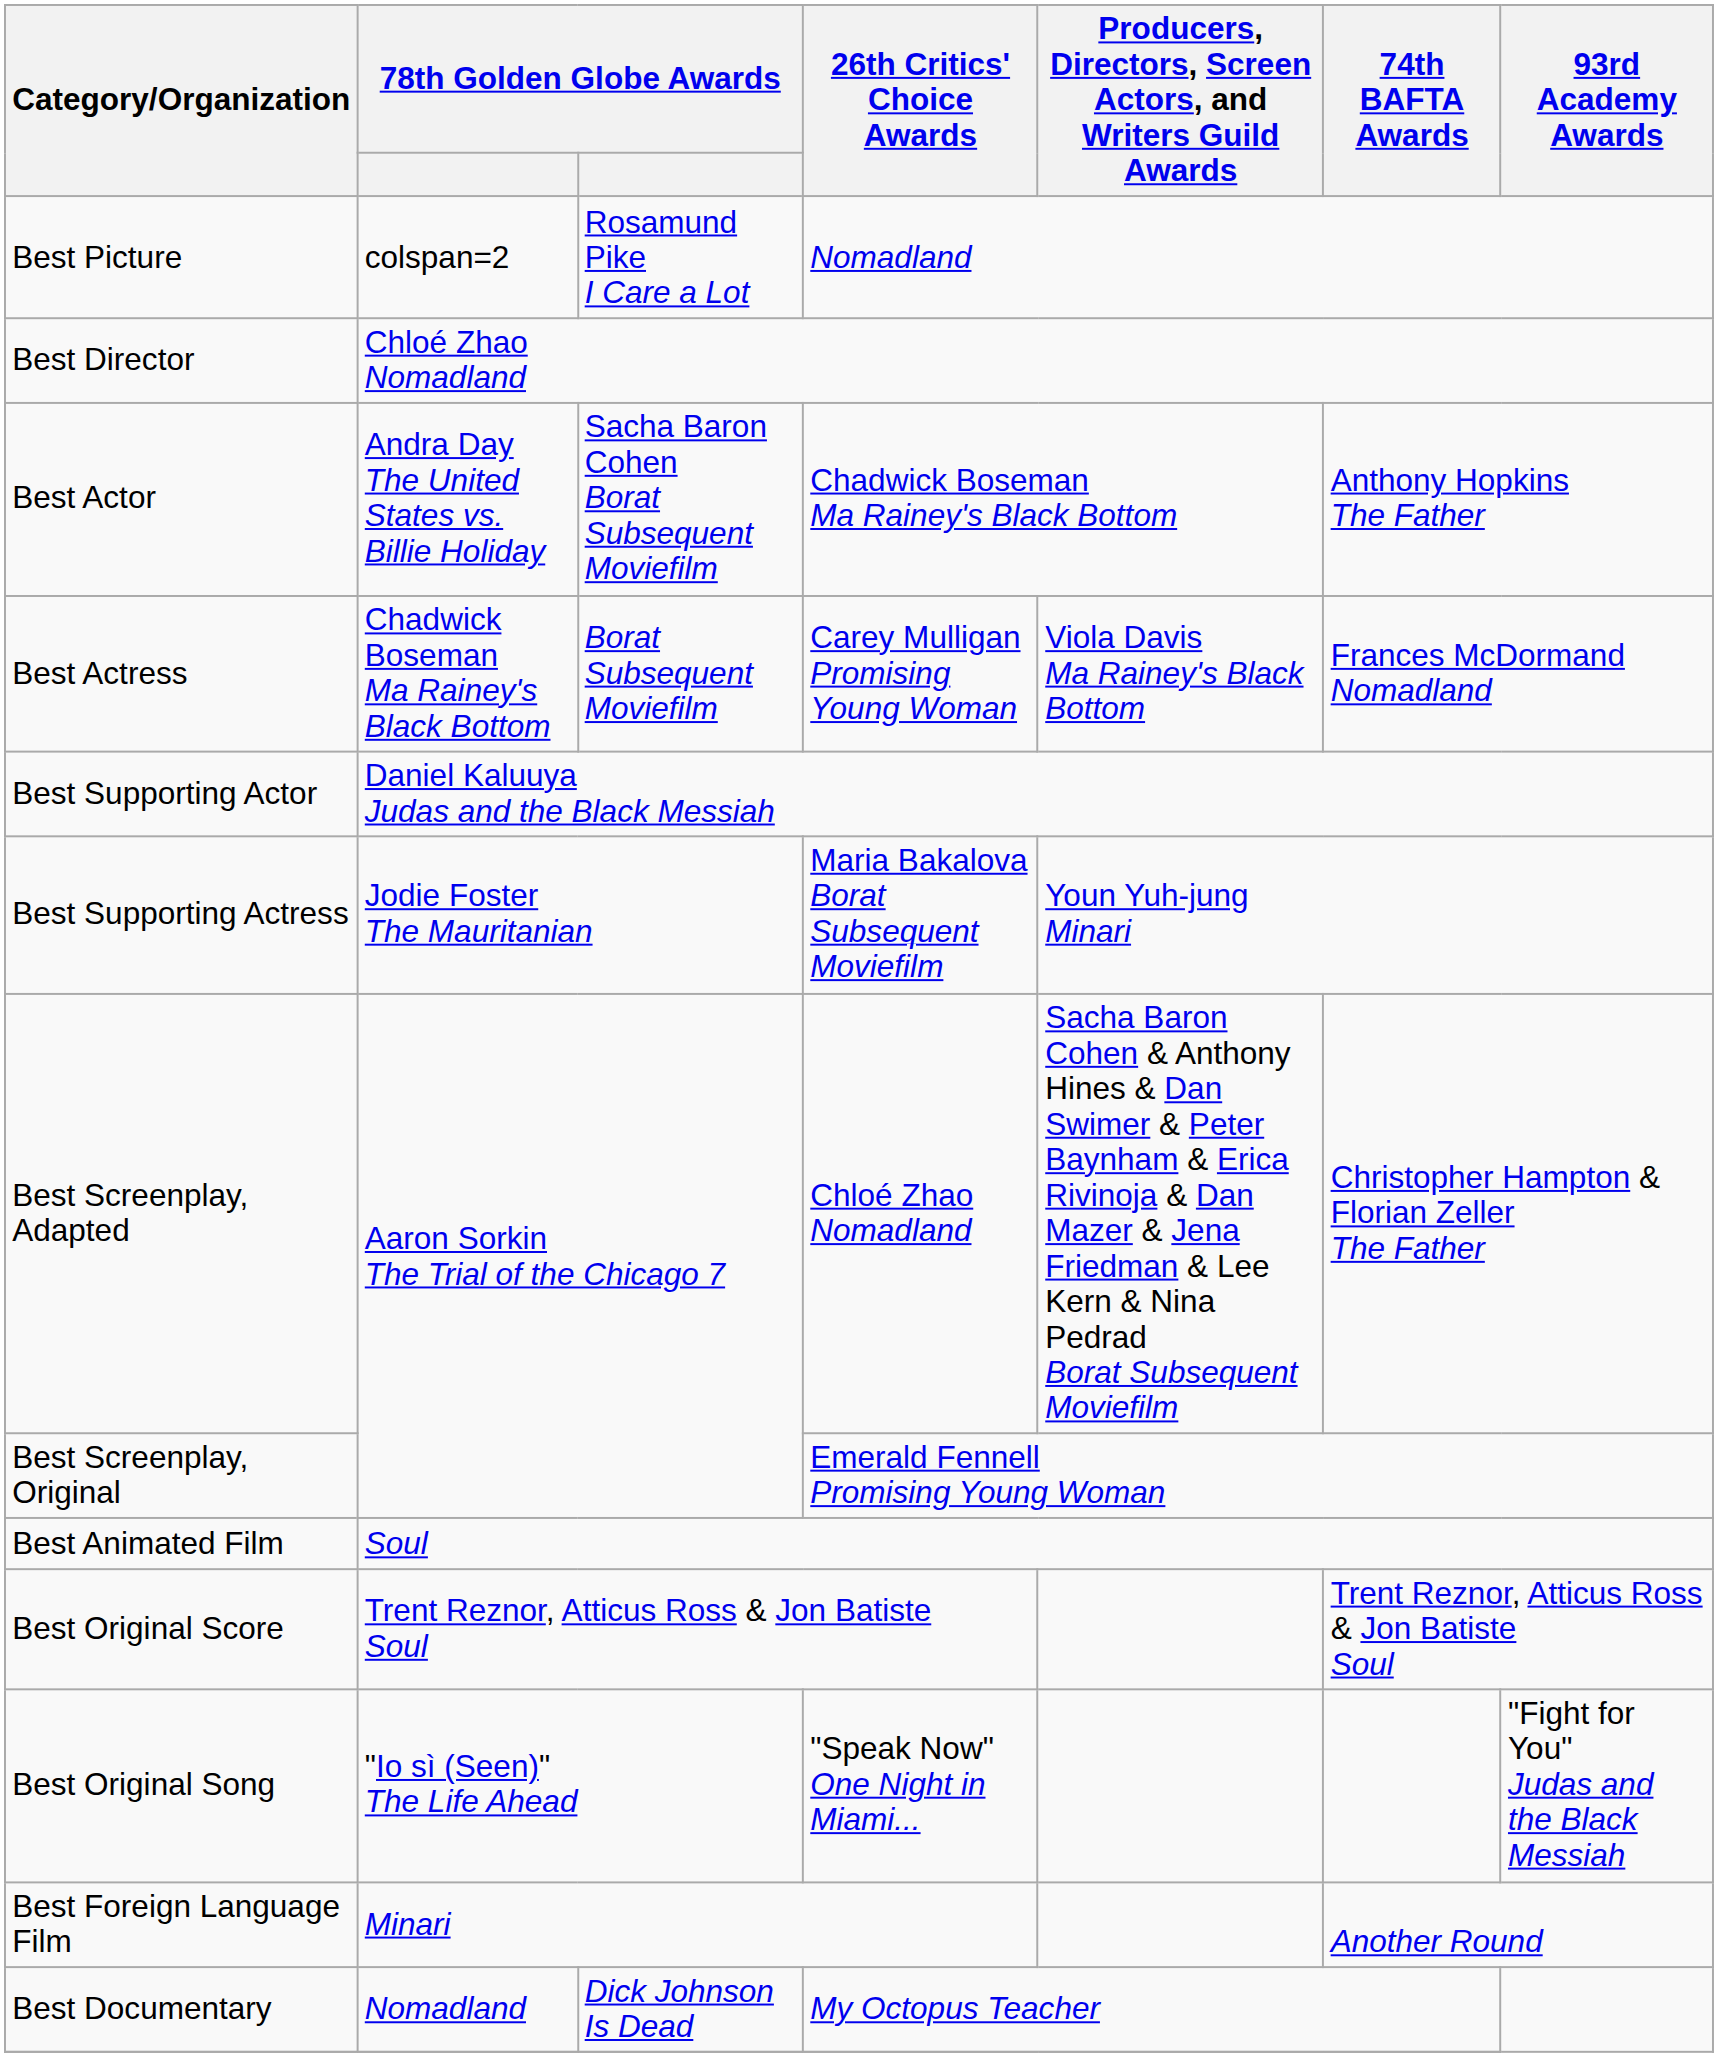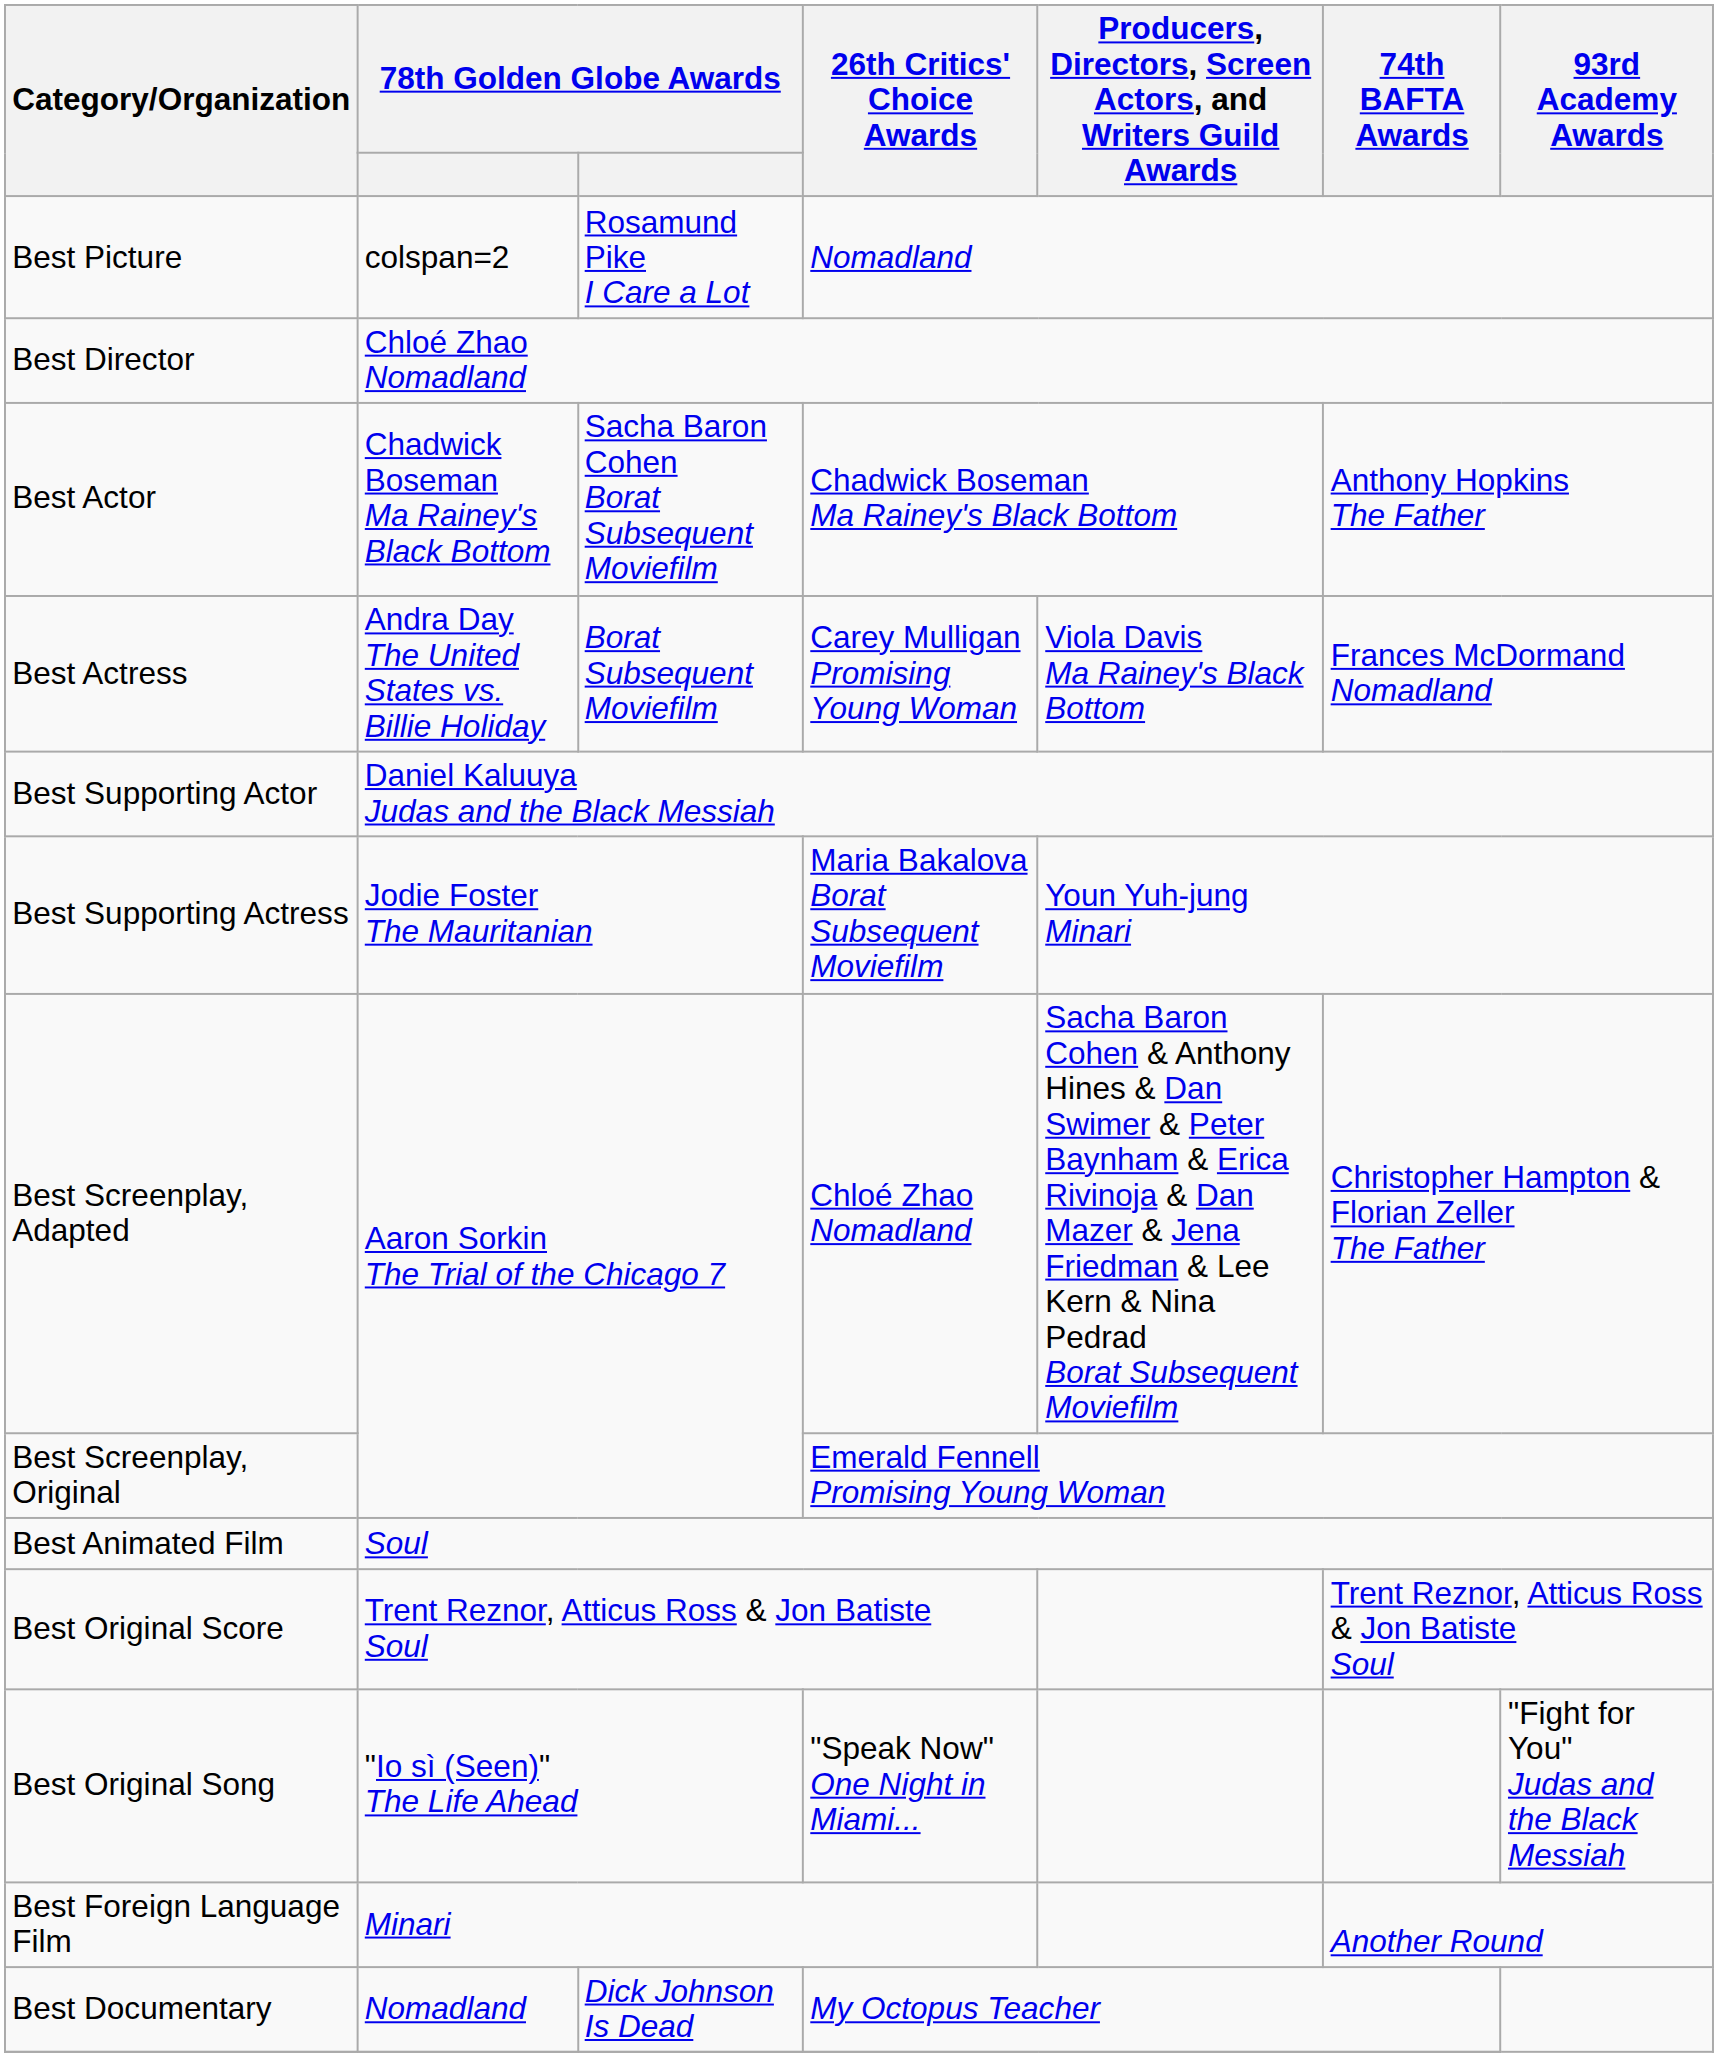(455, 498) Andra Day The United States vs. Billie Holiday -> (458, 498) Chadwick Boseman Ma Rainey's Black Bottom
(458, 672) Chadwick Boseman Ma Rainey's Black Bottom -> (455, 672) Andra Day The United States vs. Billie Holiday
